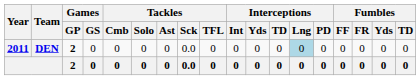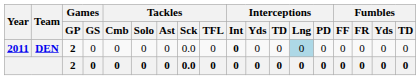(236, 48) normal -> (236, 48) bold
